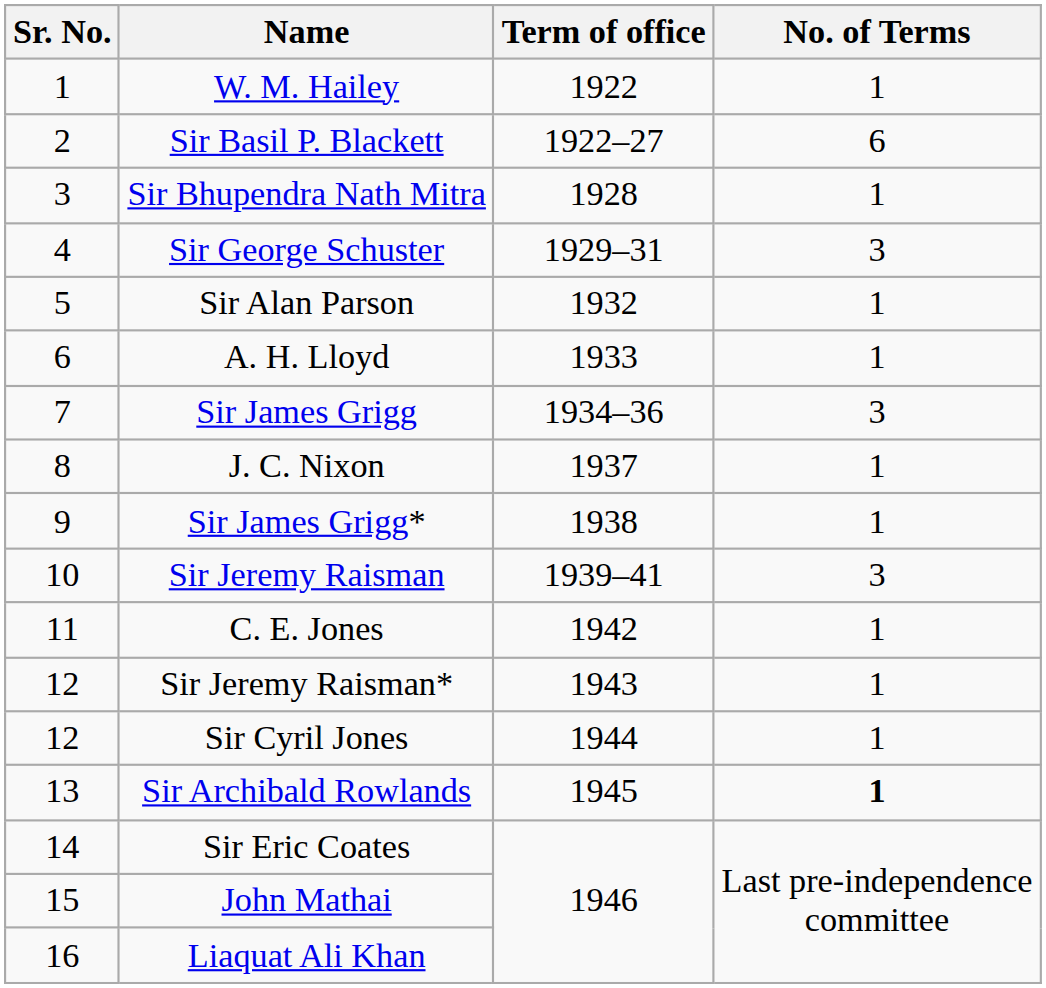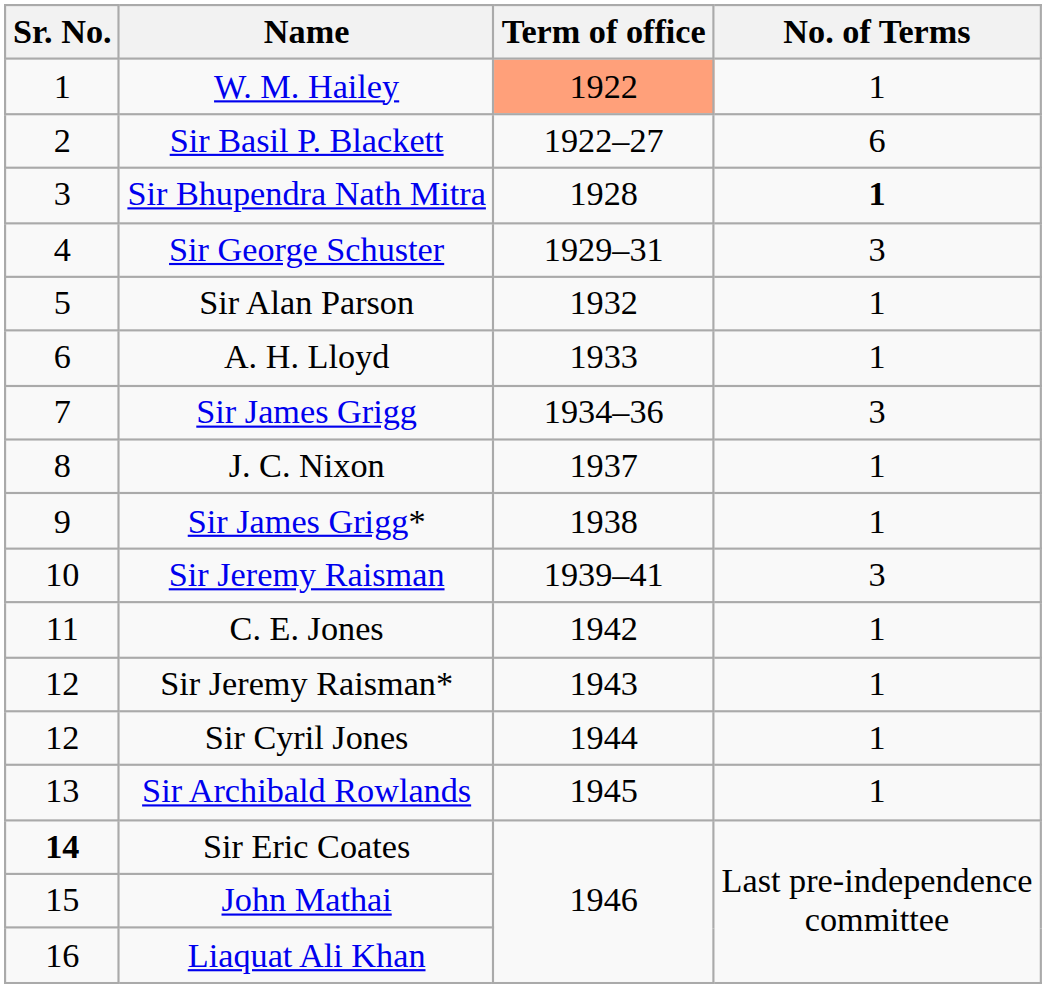(604, 85) no background -> (604, 85) lightsalmon background
(877, 194) normal -> (877, 194) bold
(877, 791) bold -> (877, 791) normal
(62, 846) normal -> (62, 846) bold
